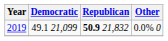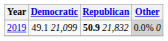(147, 28) no background -> (147, 28) lightgrey background
